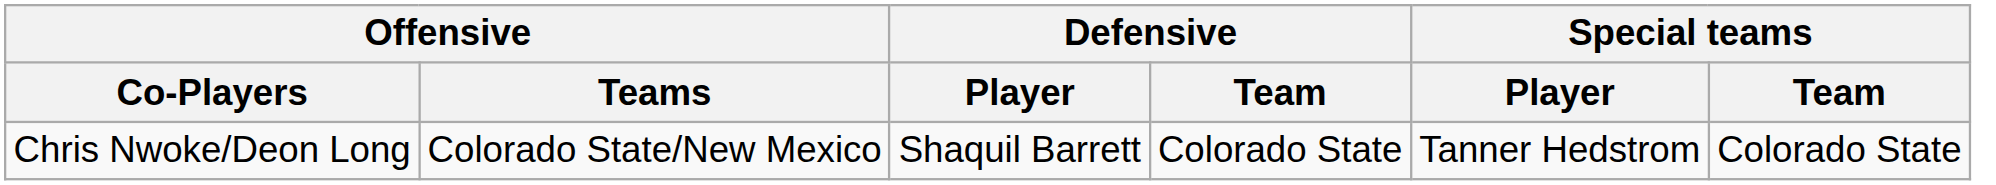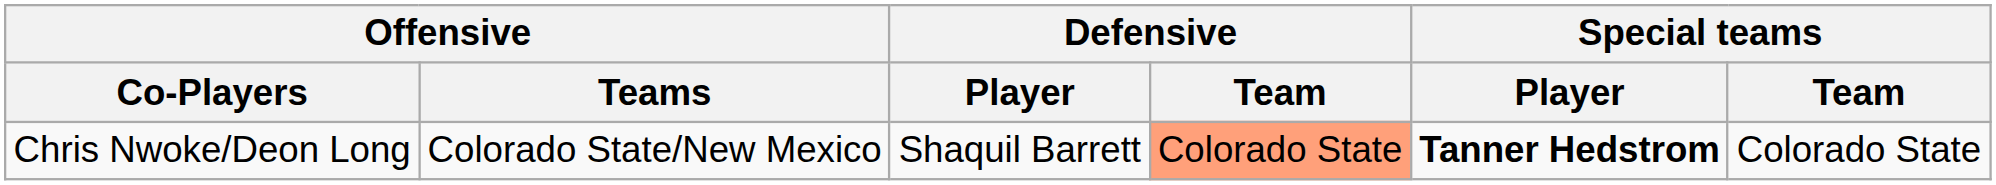(1280, 149) no background -> (1280, 149) lightsalmon background
(1560, 149) normal -> (1570, 149) bold
